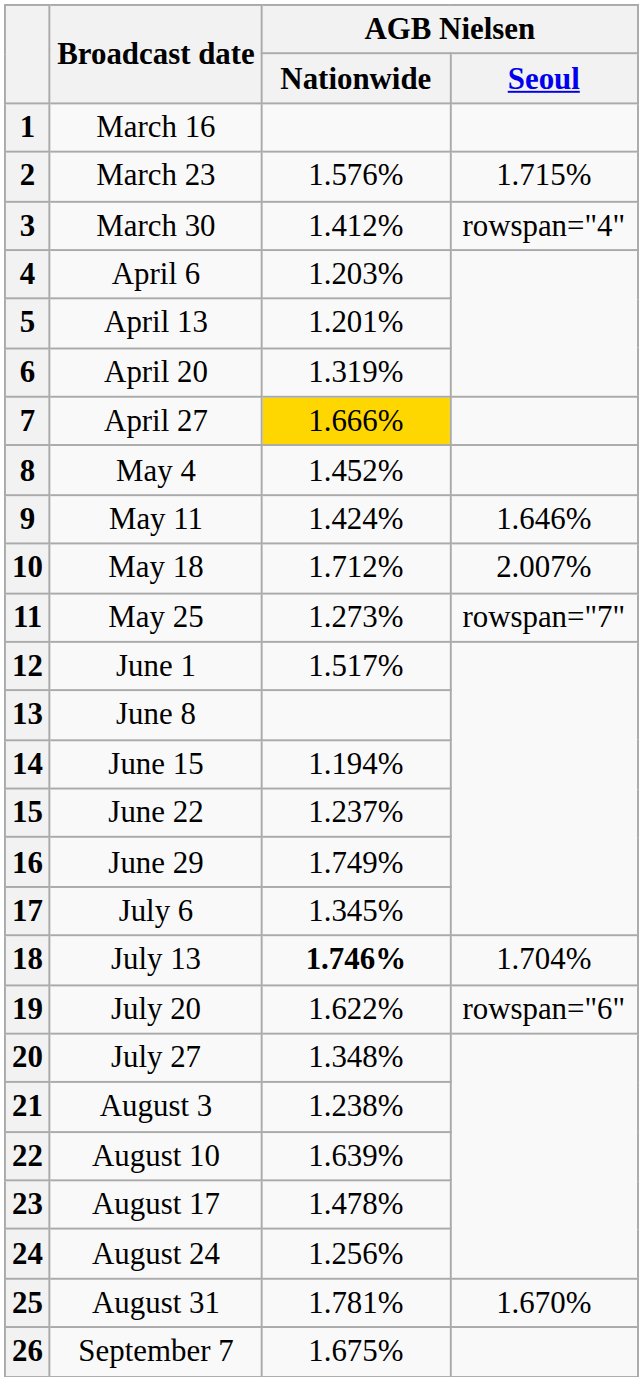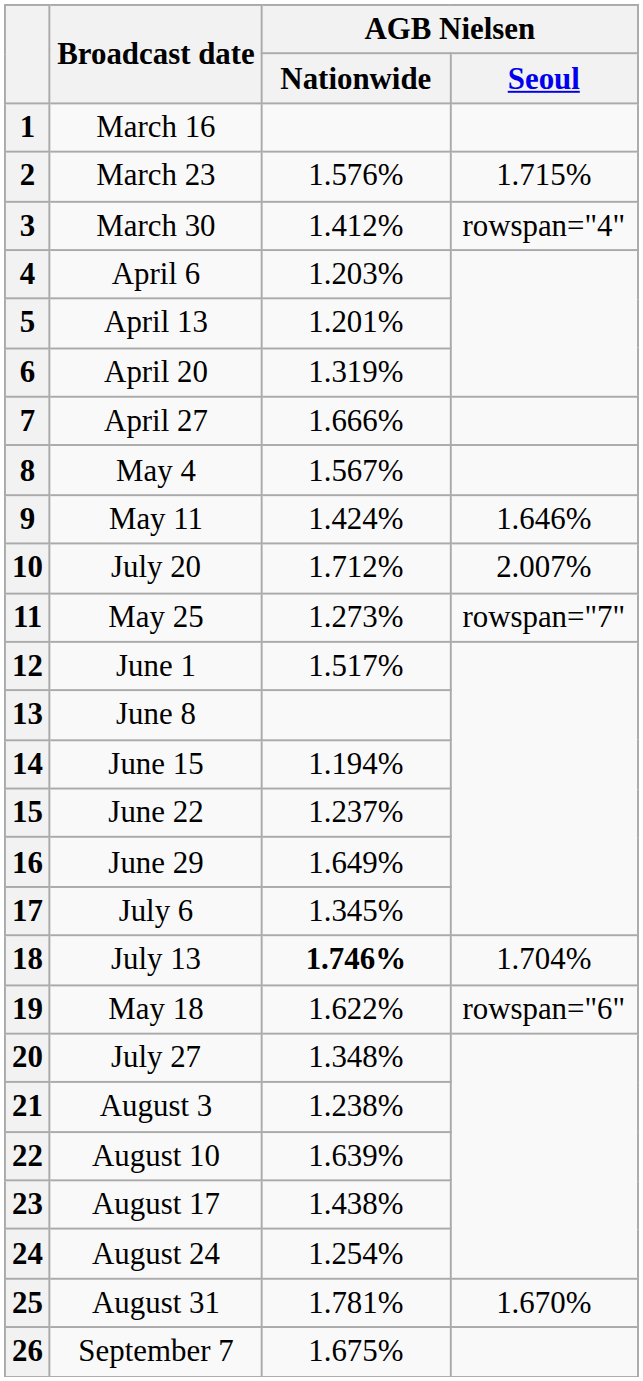(356, 420) gold background -> (356, 420) no background
(356, 469) 1.452% -> (356, 469) 1.567%
(156, 567) May 18 -> (156, 567) July 20
(356, 861) 1.749% -> (356, 861) 1.649%
(156, 1008) July 20 -> (156, 1008) May 18
(356, 1204) 1.478% -> (356, 1204) 1.438%
(356, 1253) 1.256% -> (356, 1253) 1.254%
